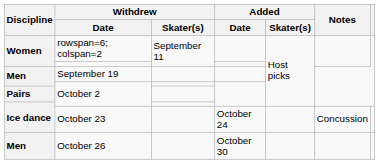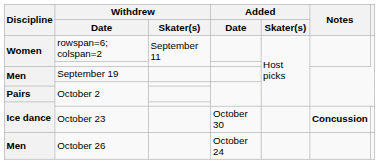(234, 119) October 24 -> (230, 119) October 30
(342, 119) normal -> (340, 119) bold
(234, 146) October 30 -> (230, 146) October 24
